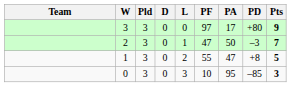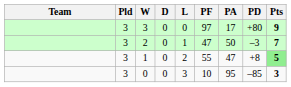columns swapped: (145, 12) <-> (125, 12)
(276, 58) no background -> (276, 58) lightgreen background
